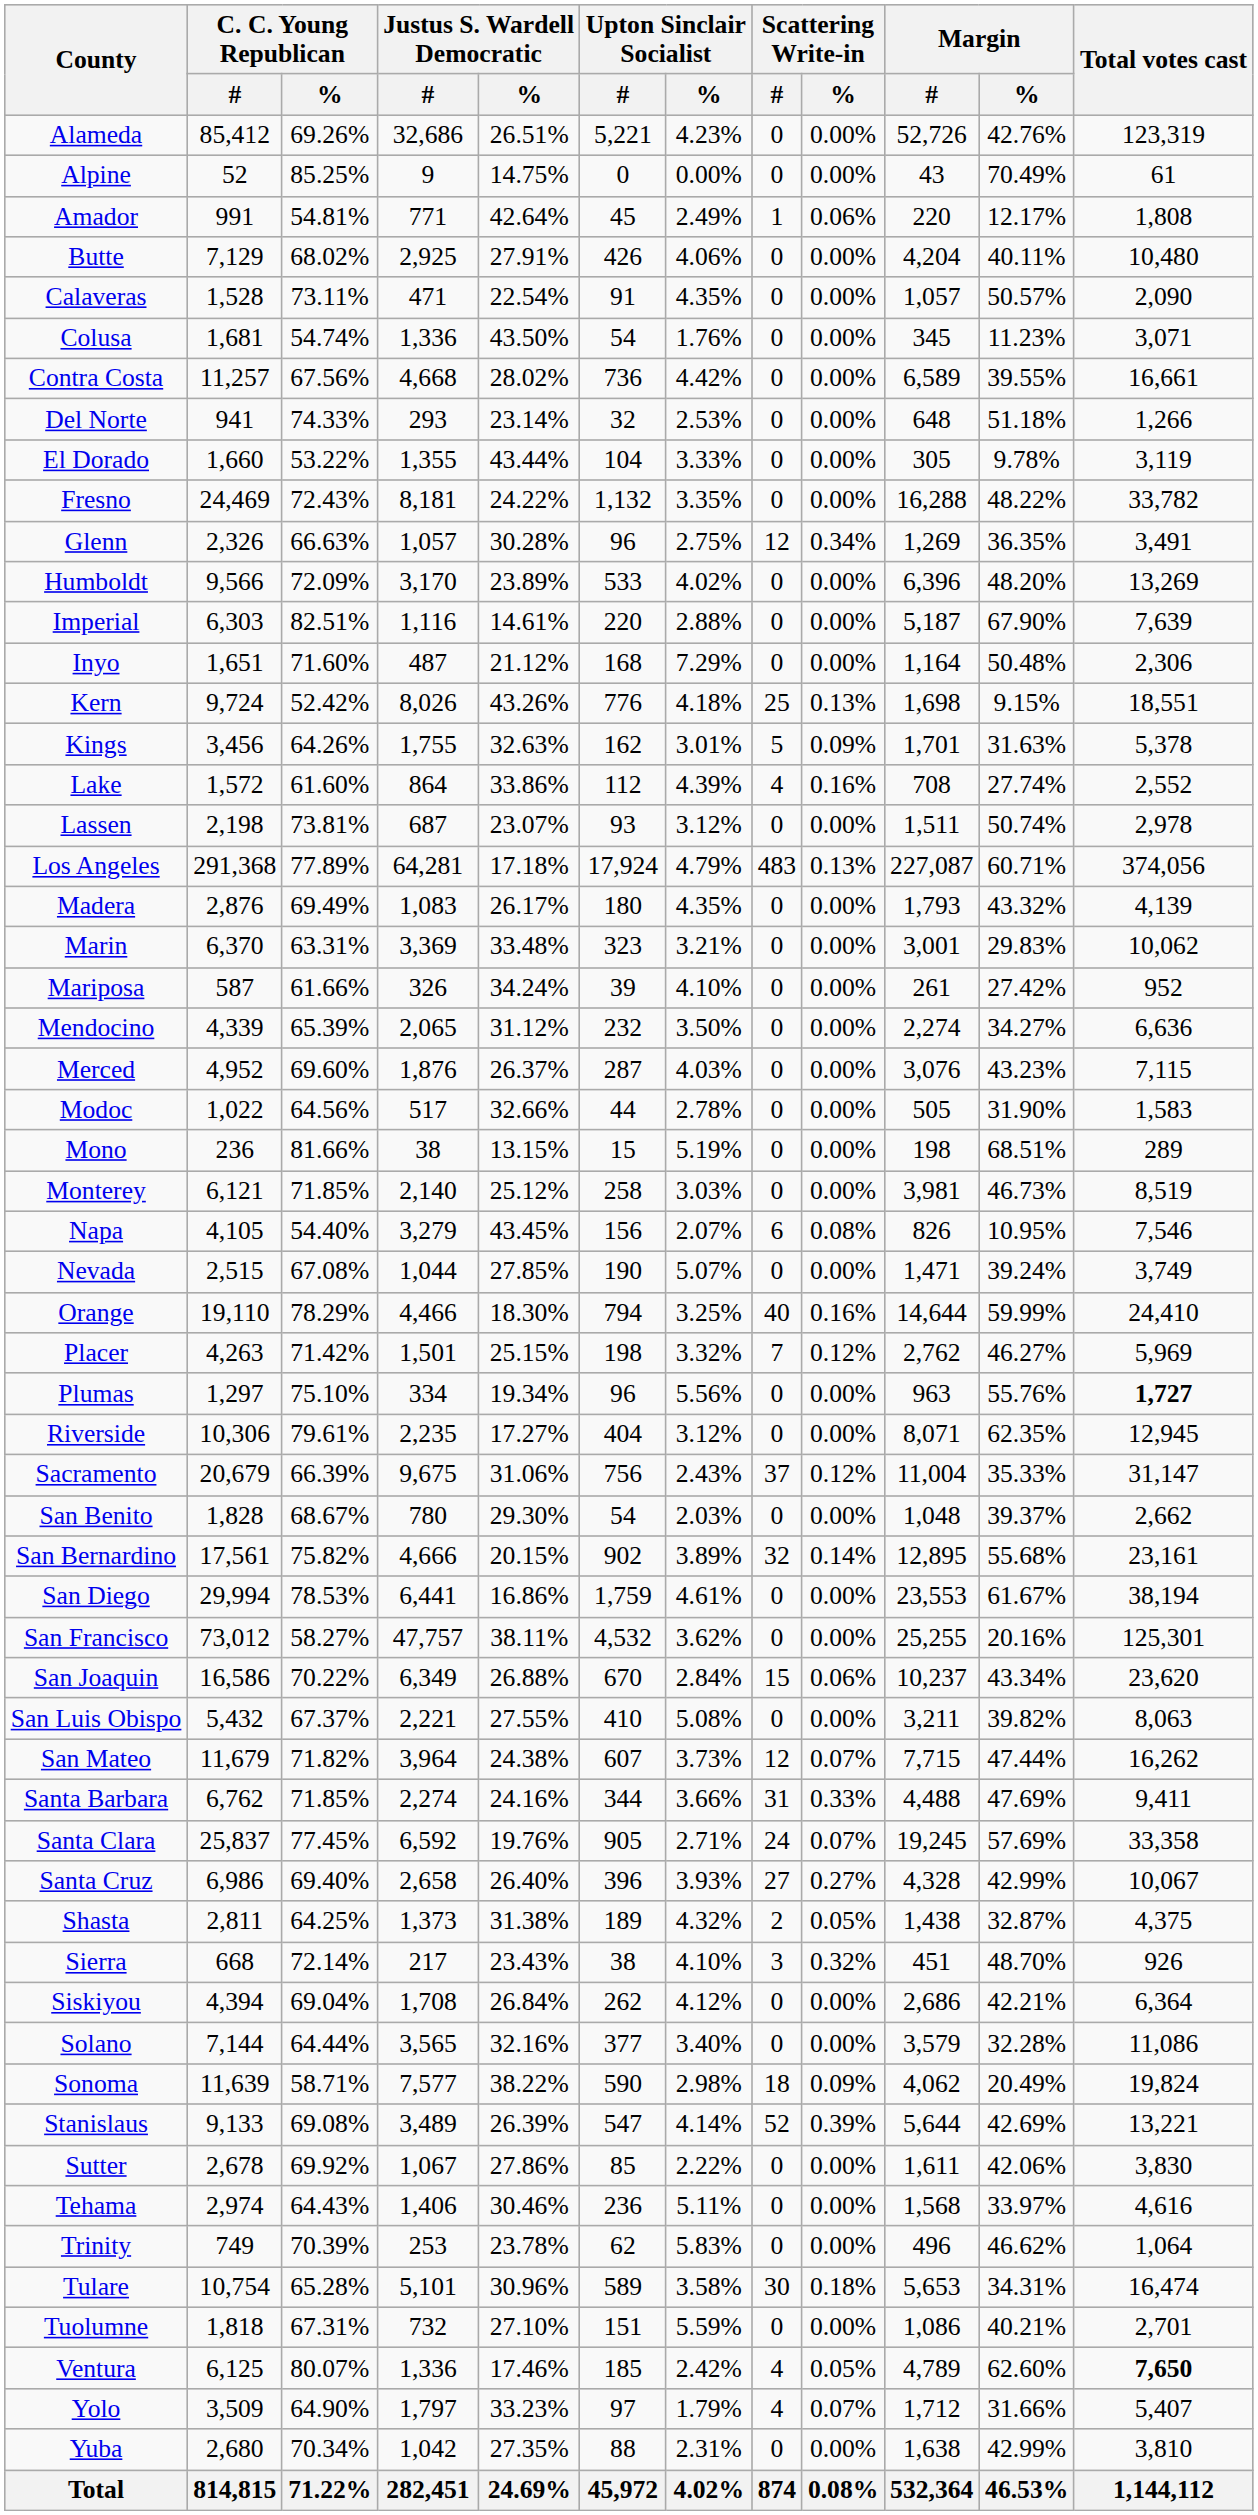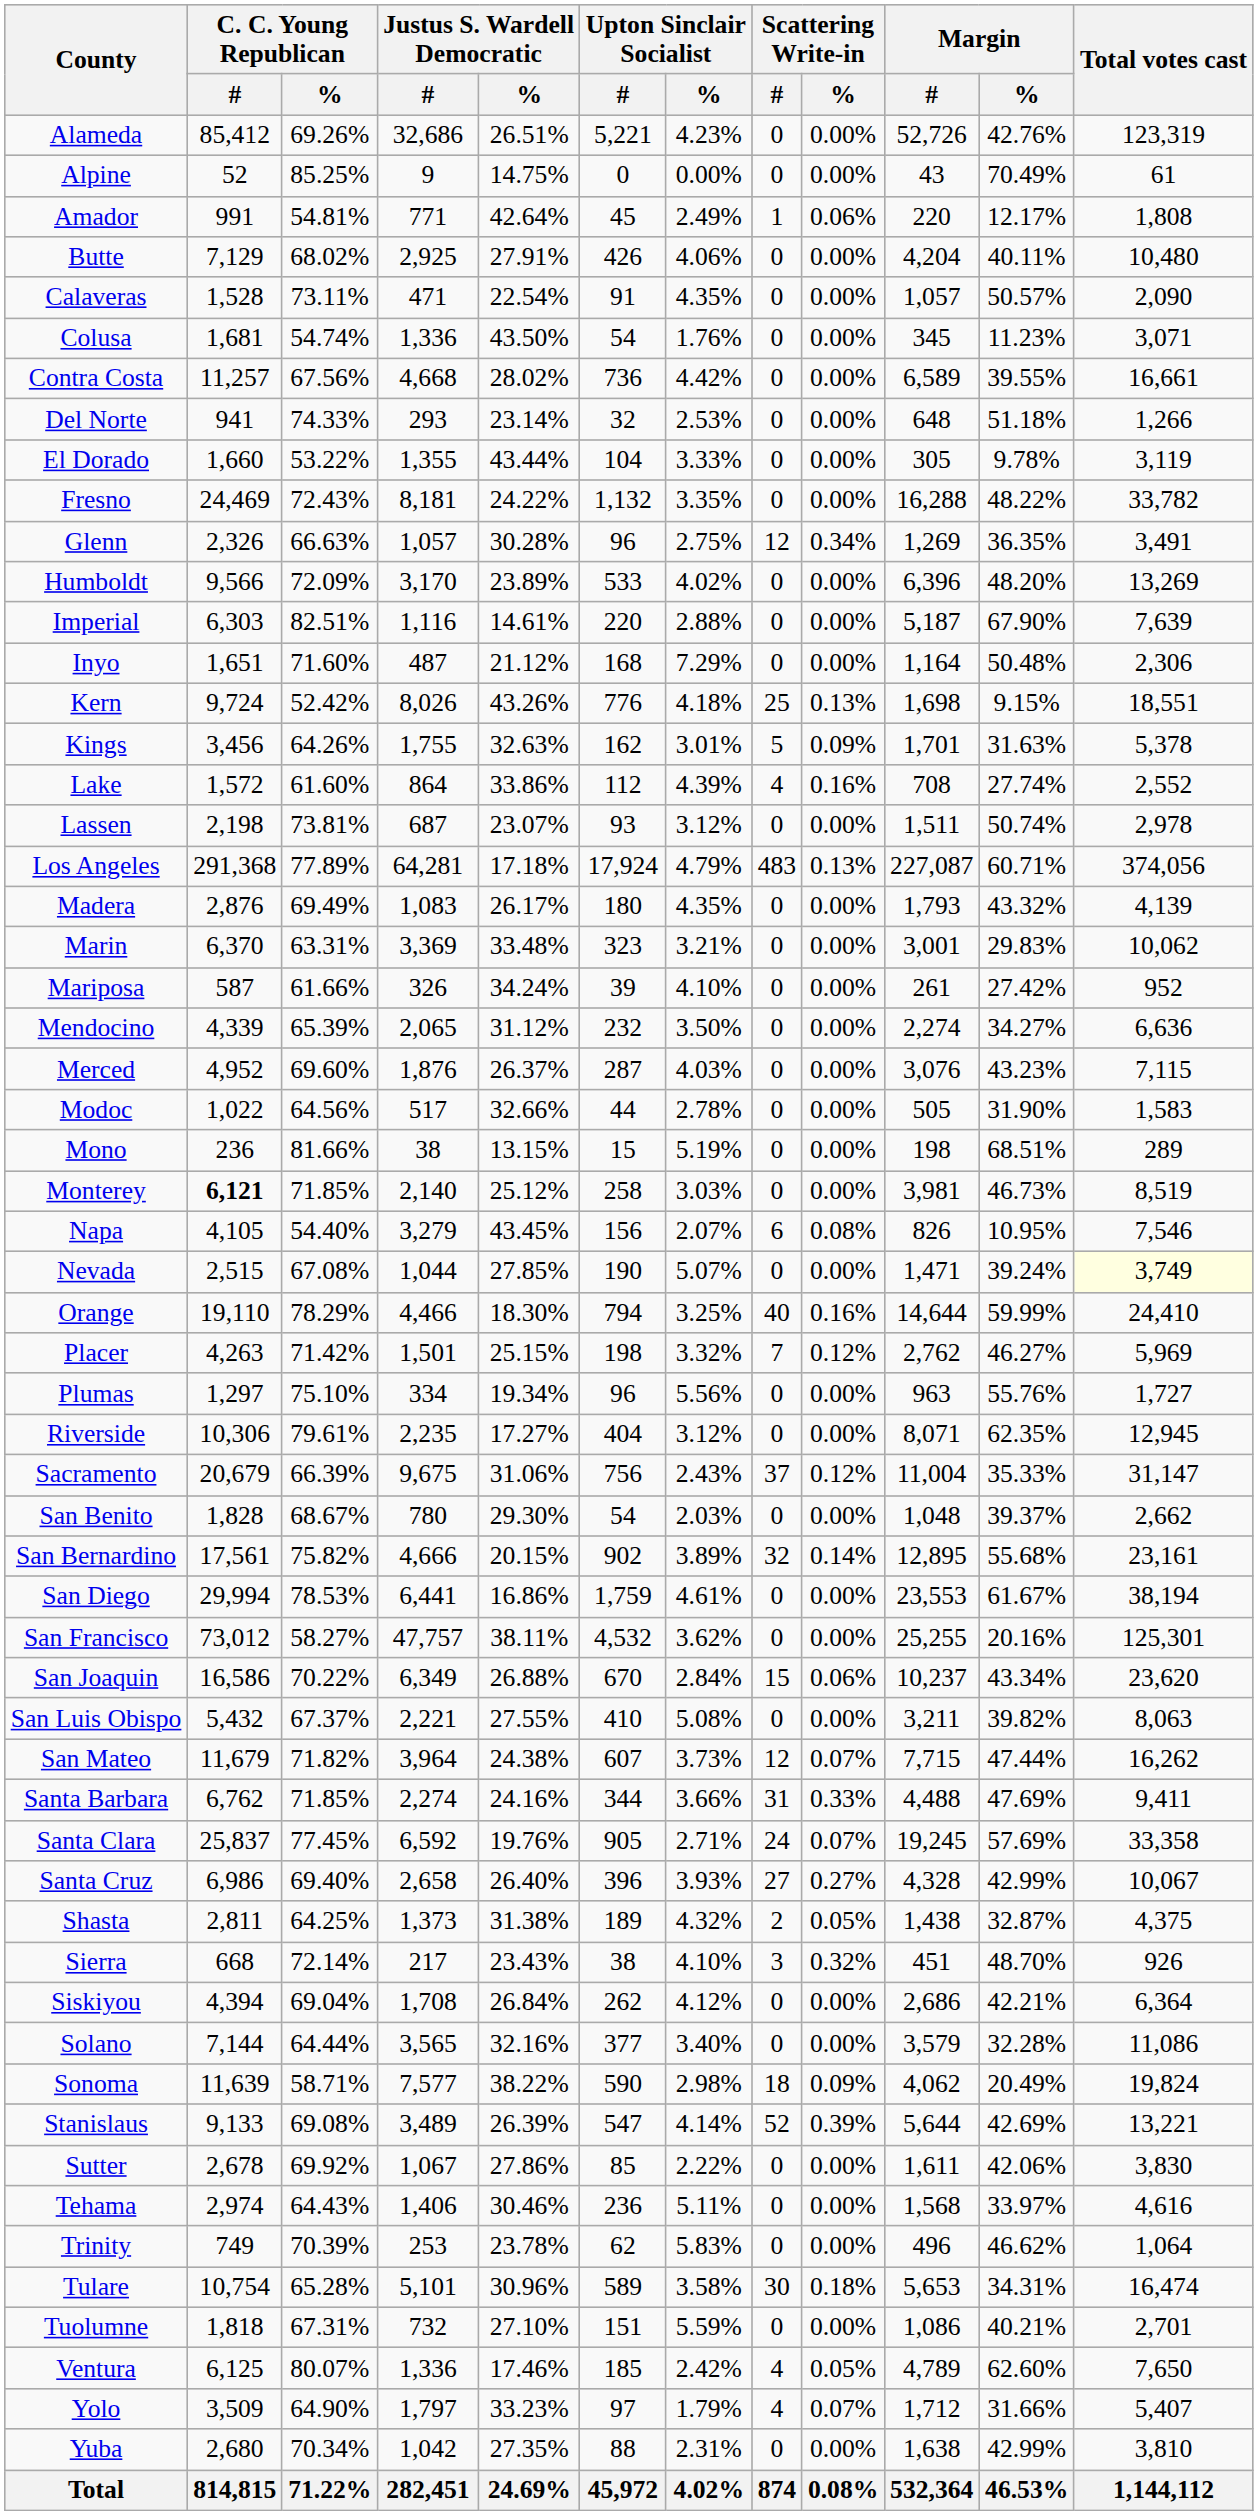(235, 1190) normal -> (235, 1190) bold
(1164, 1271) no background -> (1164, 1271) lightyellow background
(1164, 1393) bold -> (1164, 1393) normal
(1164, 2367) bold -> (1164, 2367) normal
